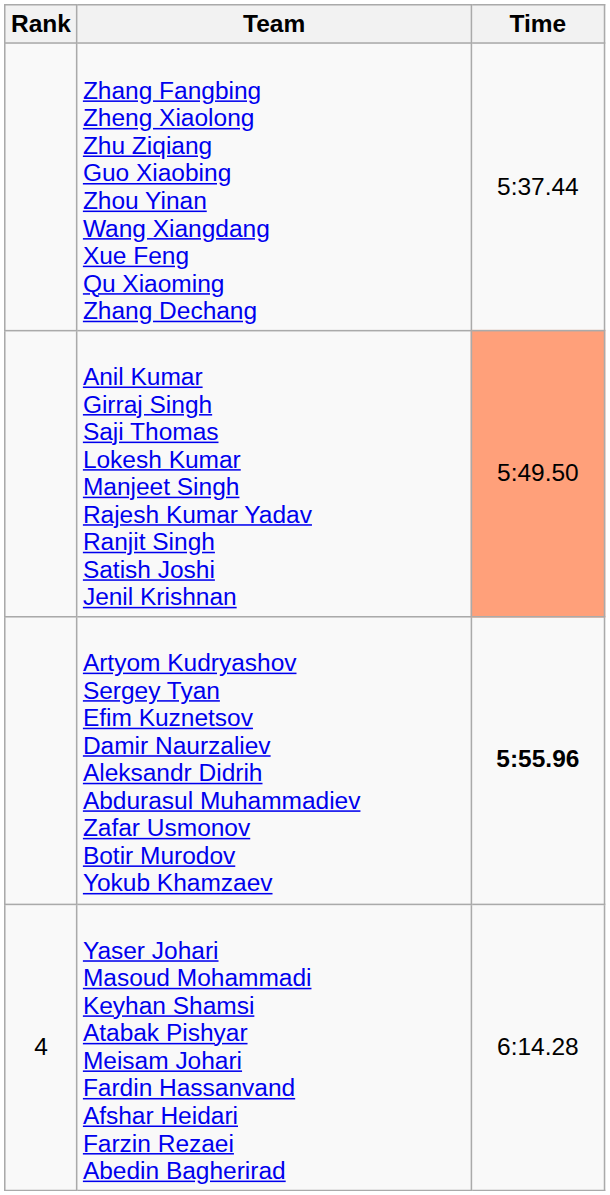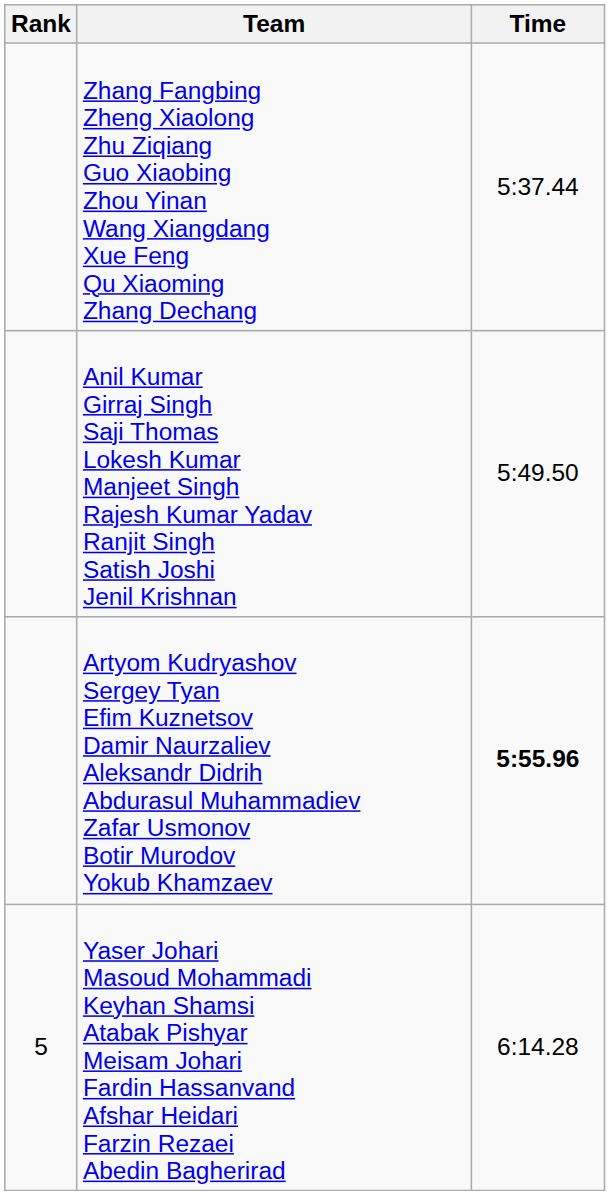(538, 473) lightsalmon background -> (538, 473) no background
(41, 1046) 4 -> (41, 1046) 5
